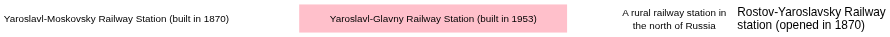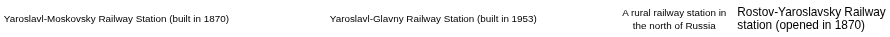(433, 19) pink background -> (433, 19) no background
